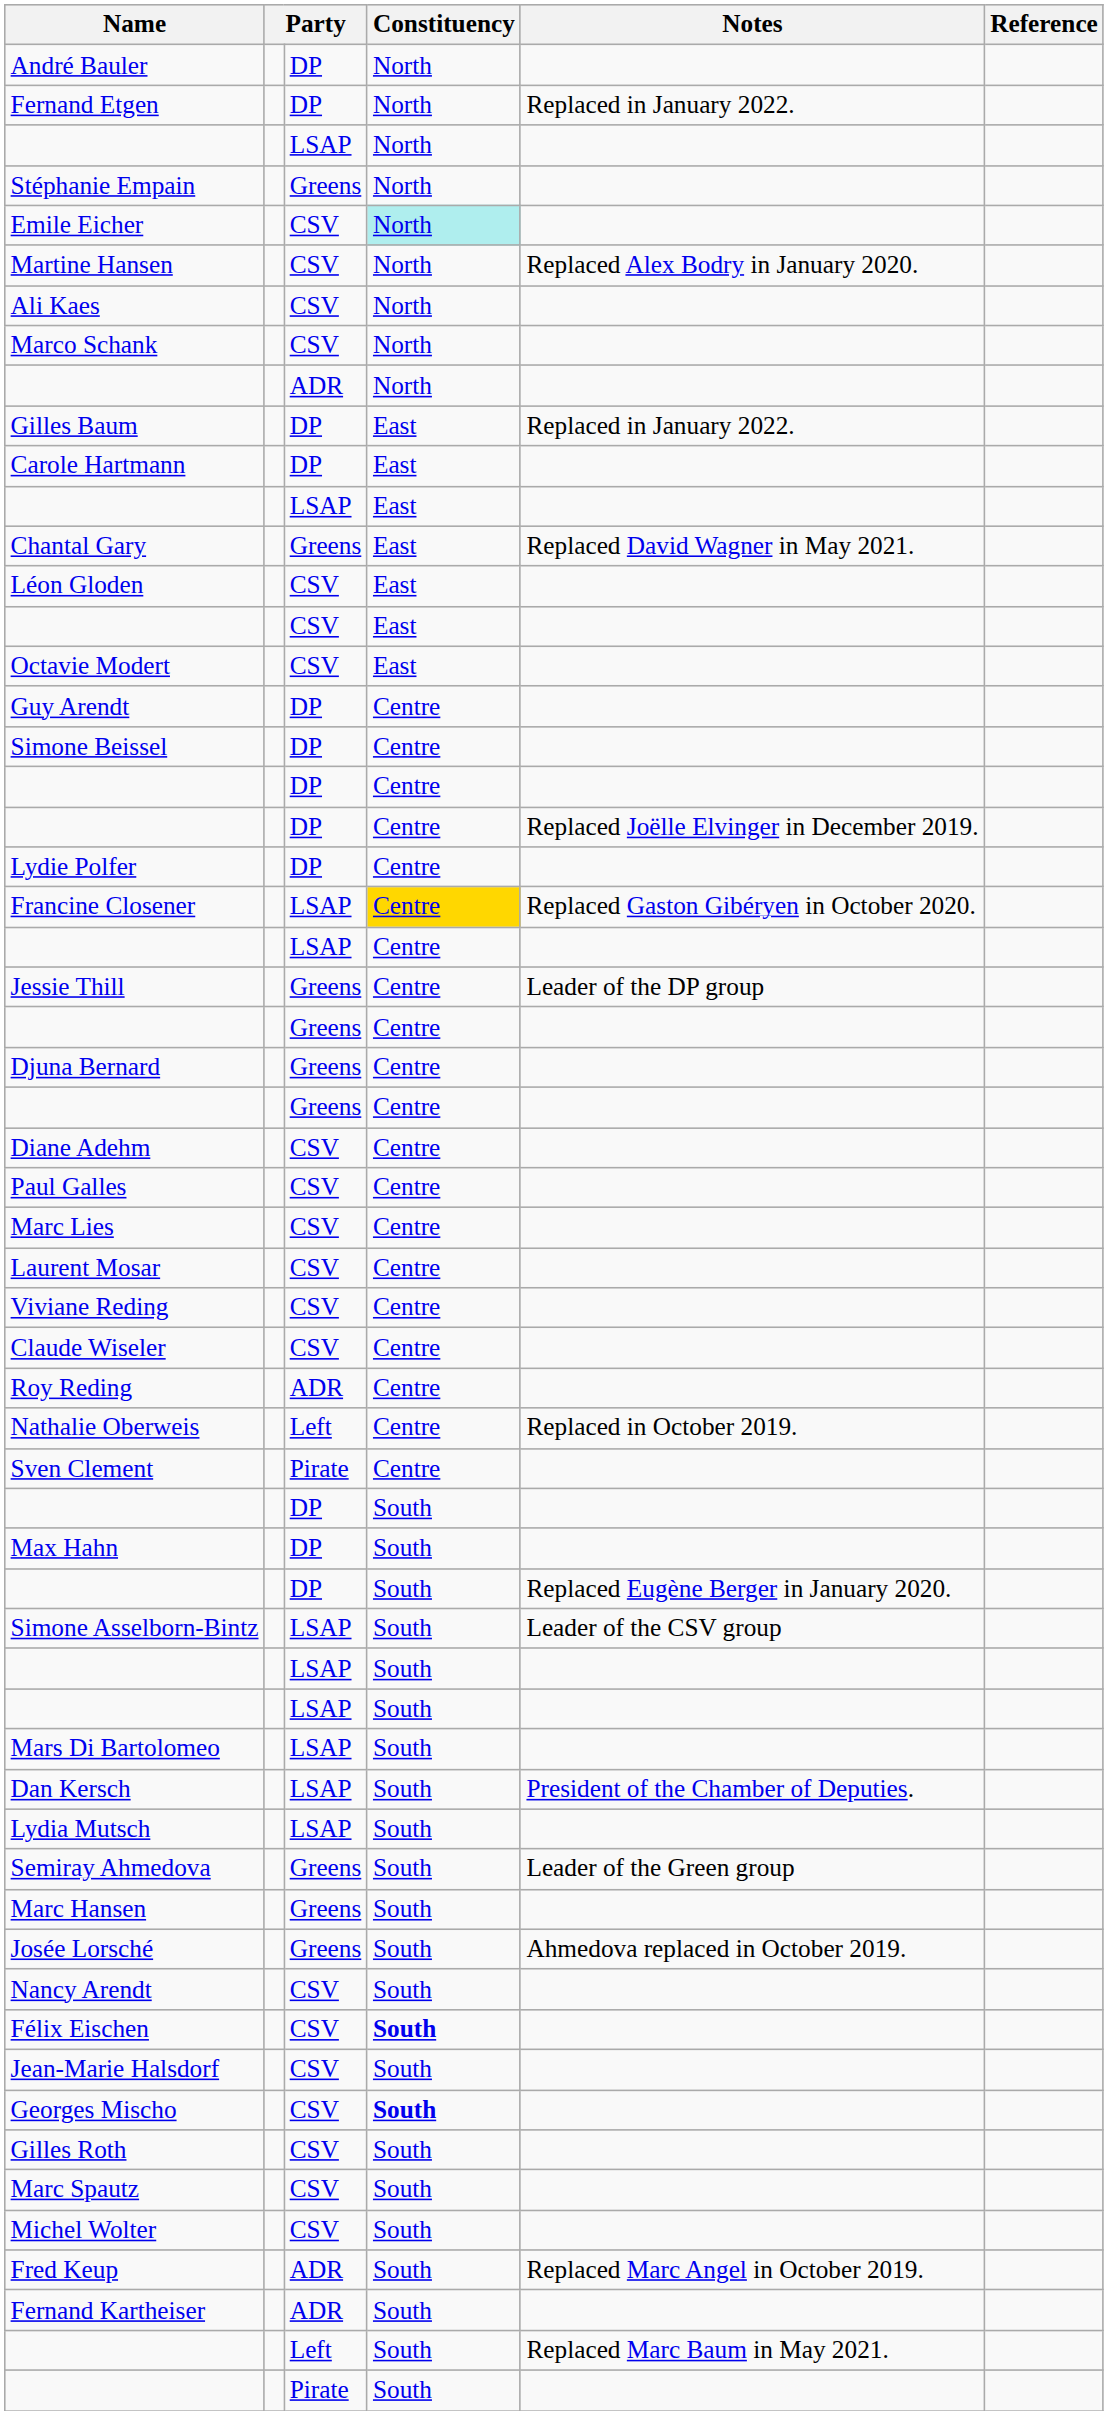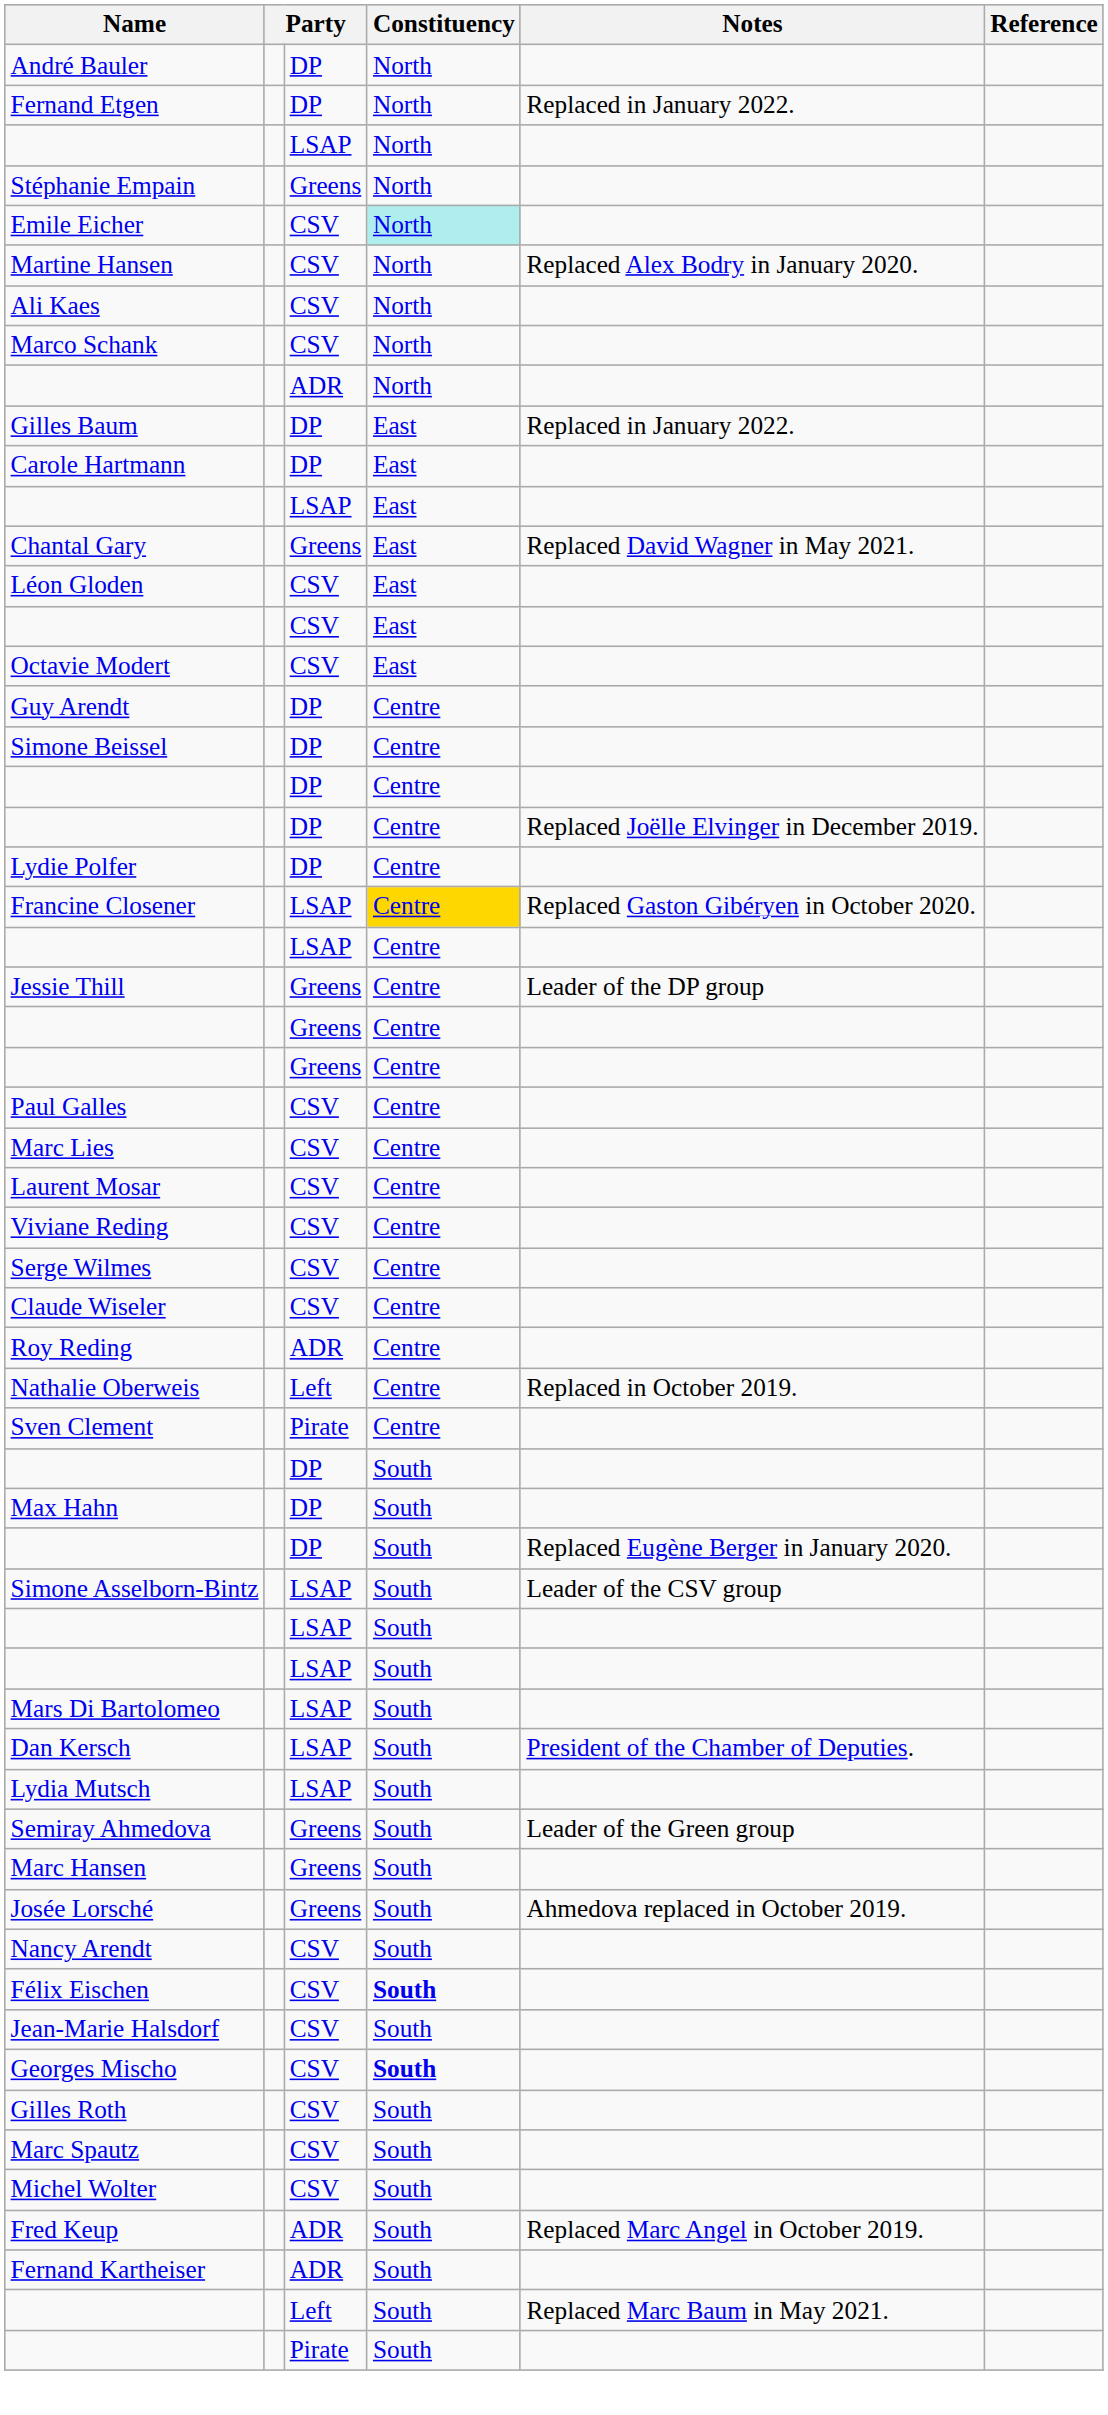- row: (85, 1066)
- row: (80, 1147)
+ row: (81, 1267)
